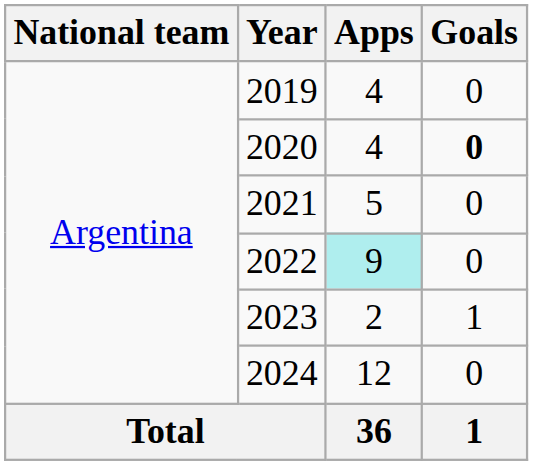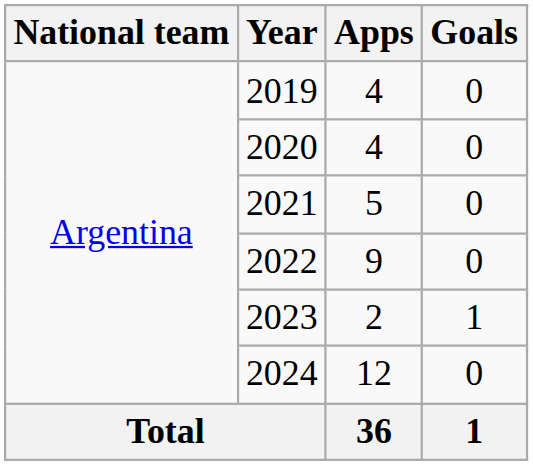(474, 146) bold -> (474, 146) normal
(374, 260) paleturquoise background -> (374, 260) no background
